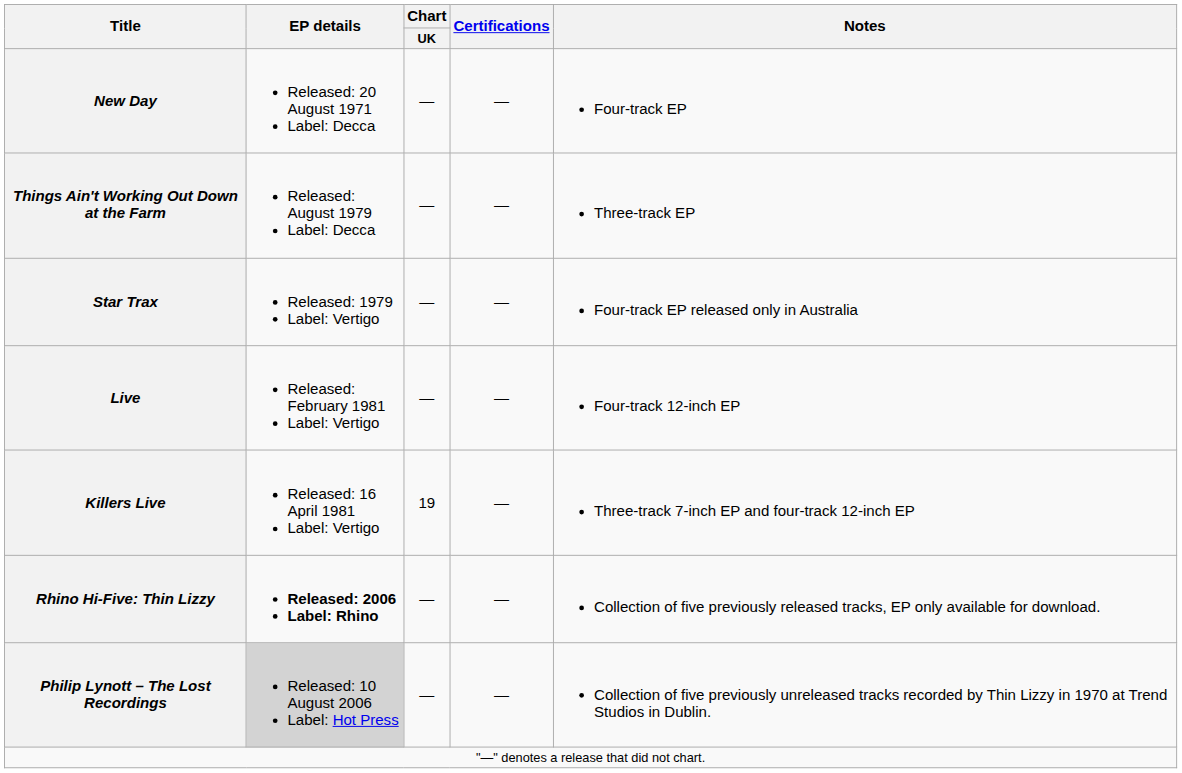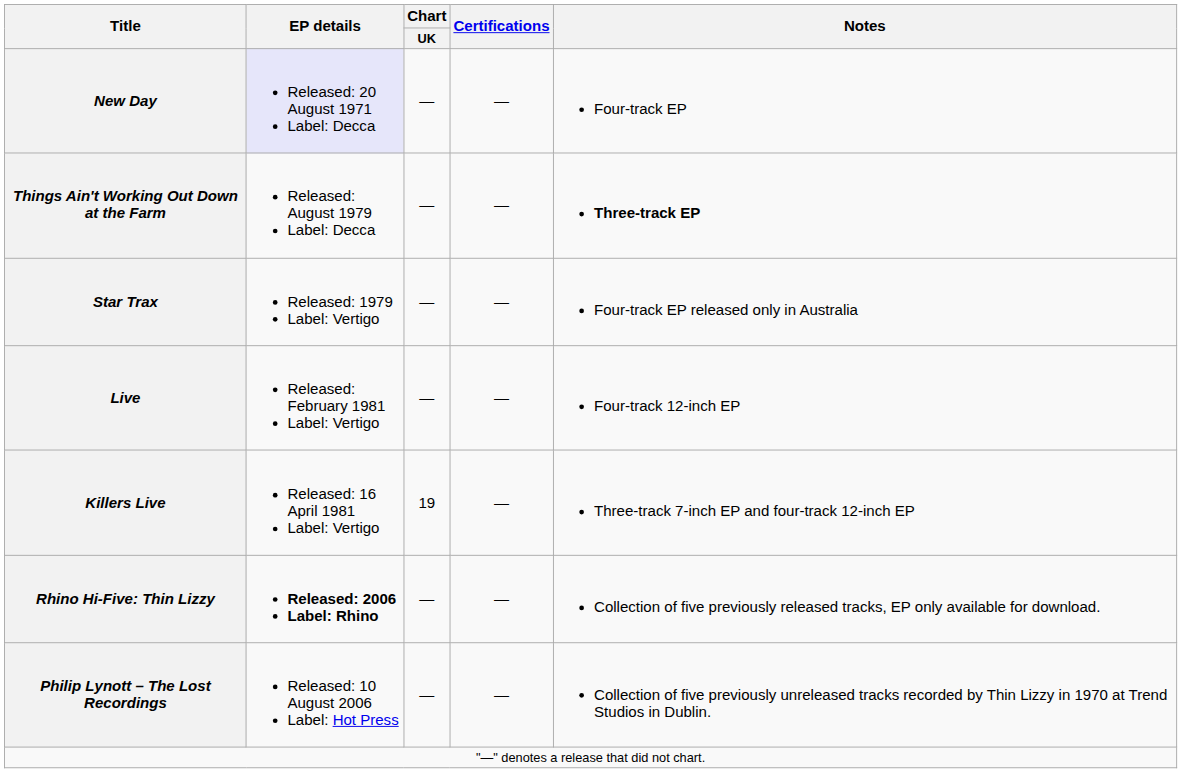(325, 109) no background -> (325, 109) lavender background
(865, 214) normal -> (865, 214) bold
(325, 704) lightgrey background -> (325, 704) no background
